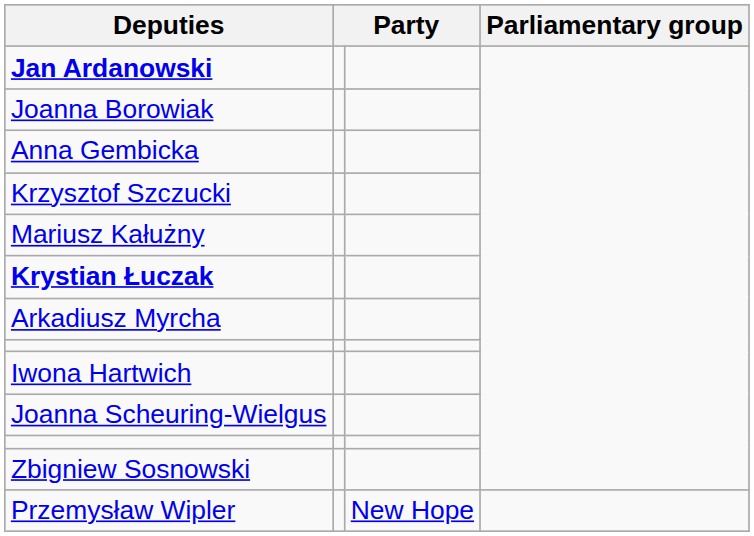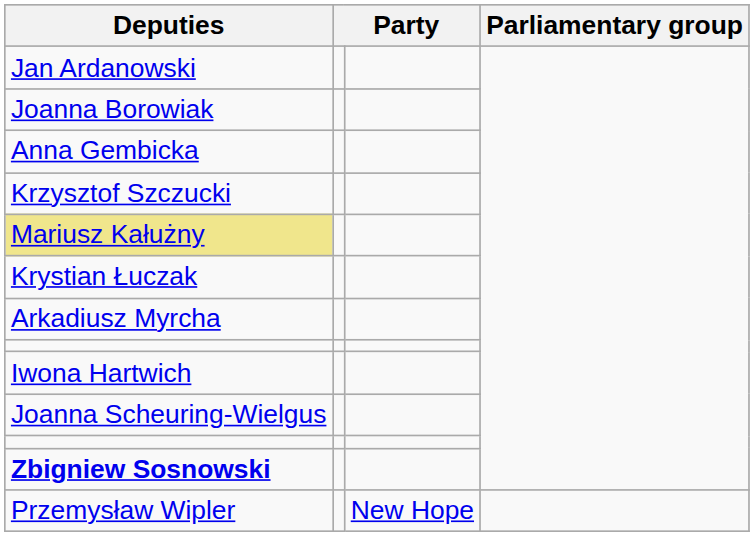(112, 67) bold -> (103, 67) normal
(108, 234) no background -> (108, 234) khaki background
(112, 276) bold -> (104, 276) normal
(130, 468) normal -> (141, 468) bold
